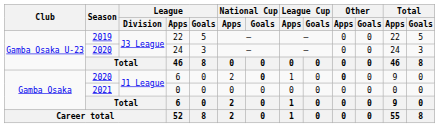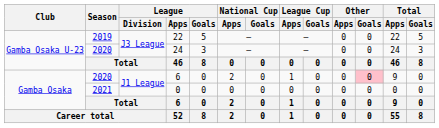(263, 77) bold -> (263, 77) normal
(344, 77) bold -> (344, 77) normal
(369, 77) no background -> (369, 77) pink background
